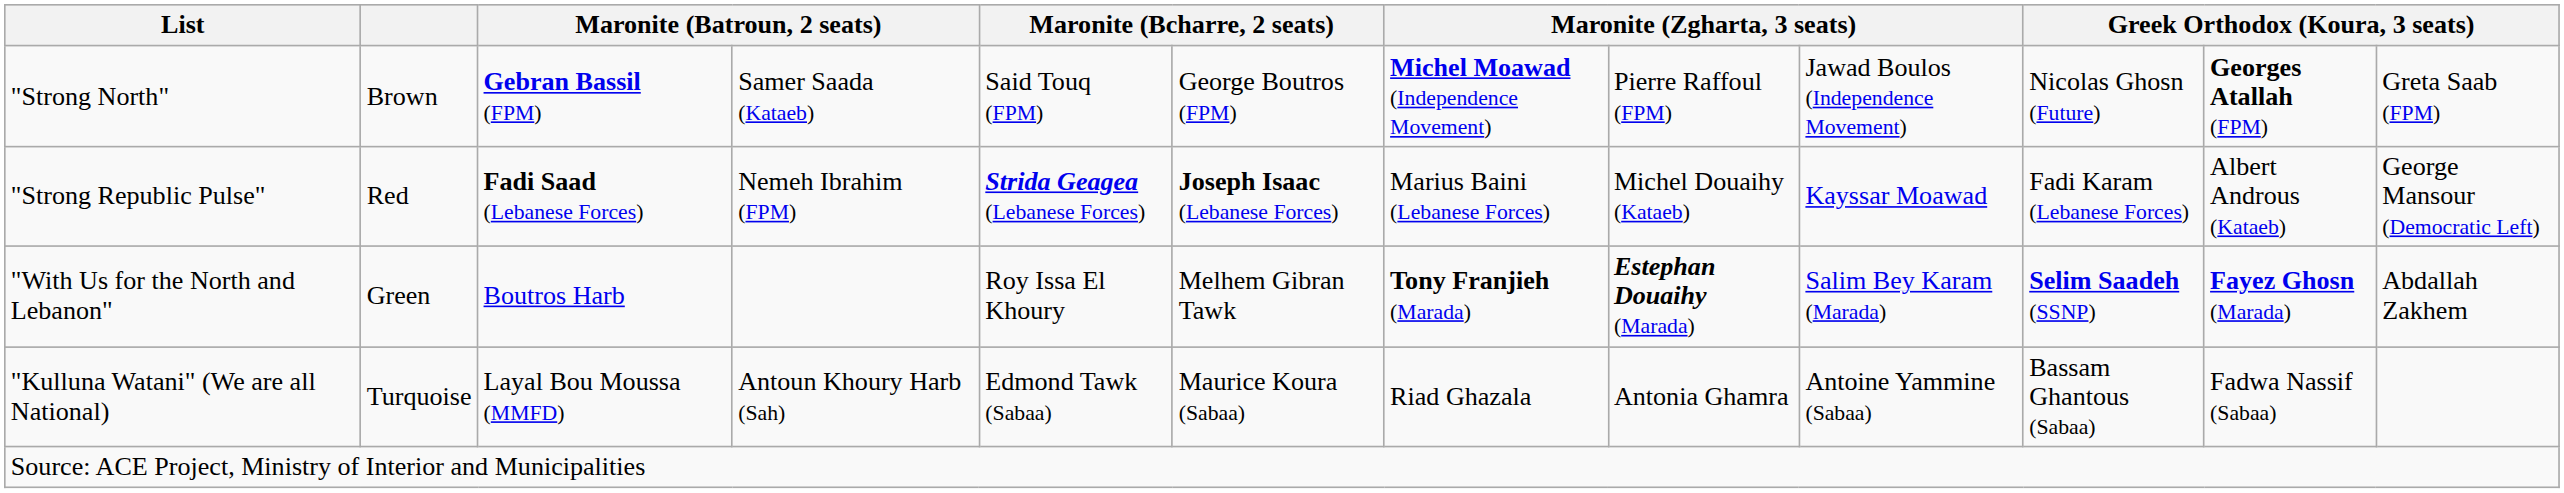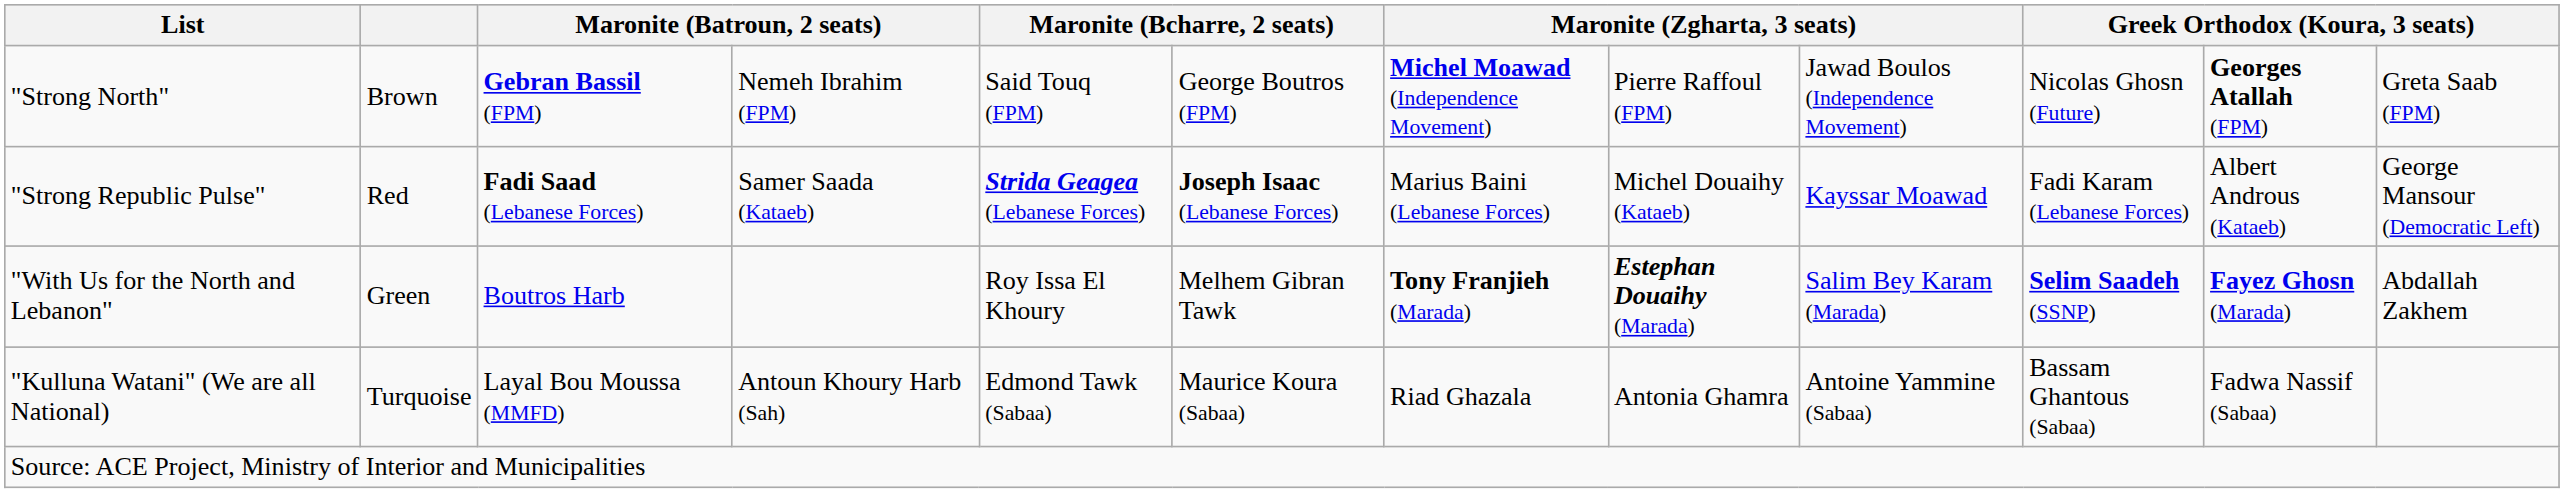(806, 95) Samer Saada (Kataeb) -> (820, 95) Nemeh Ibrahim (FPM)
(820, 195) Nemeh Ibrahim (FPM) -> (806, 195) Samer Saada (Kataeb)
